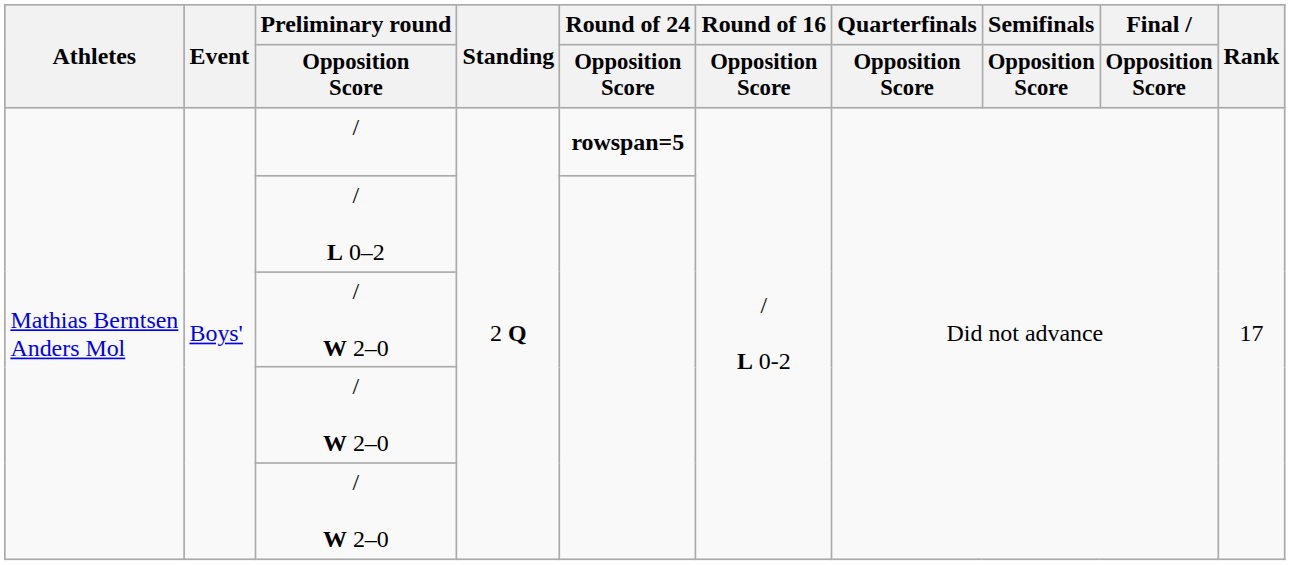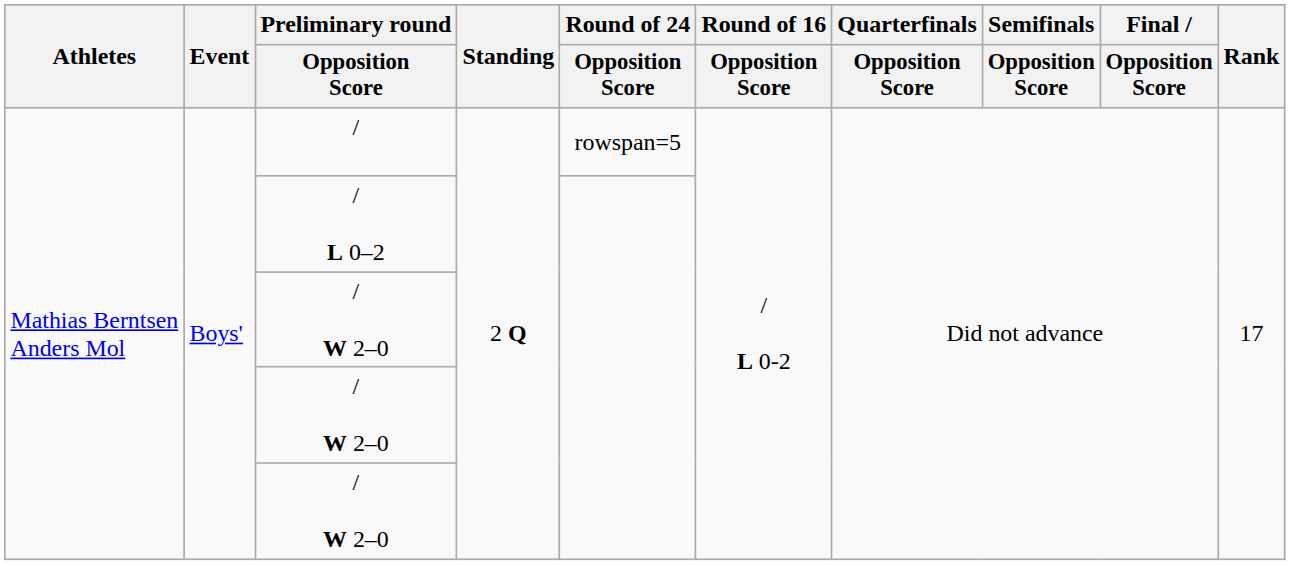(628, 141) bold -> (628, 141) normal
